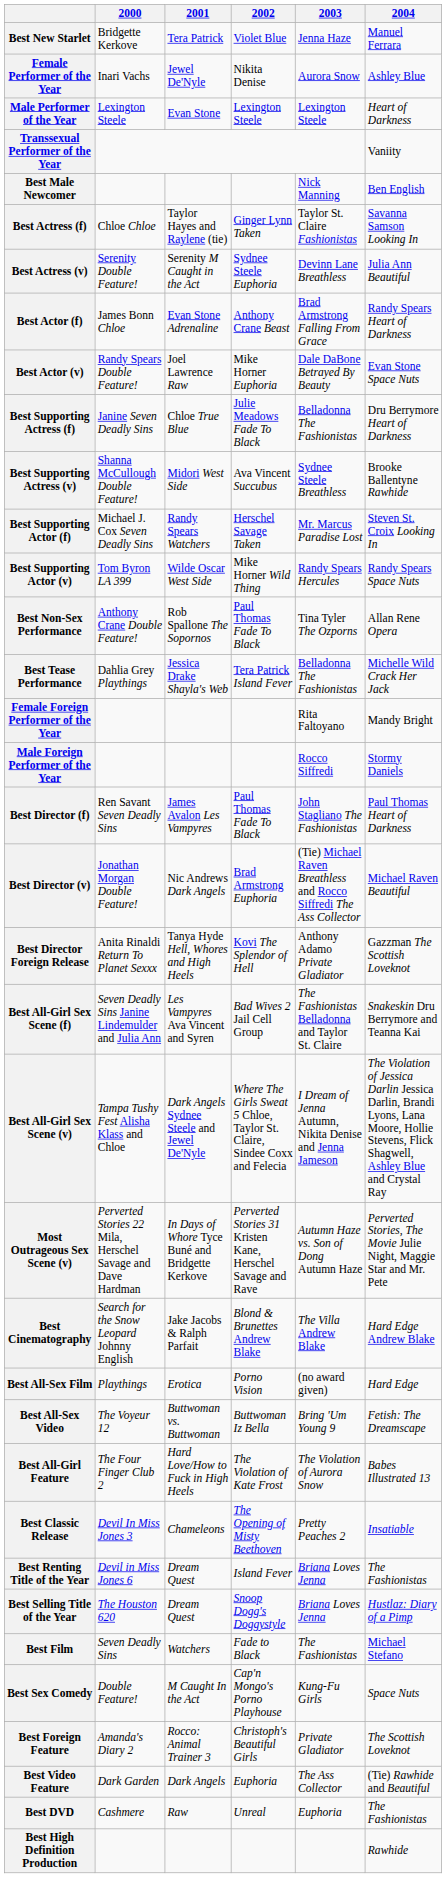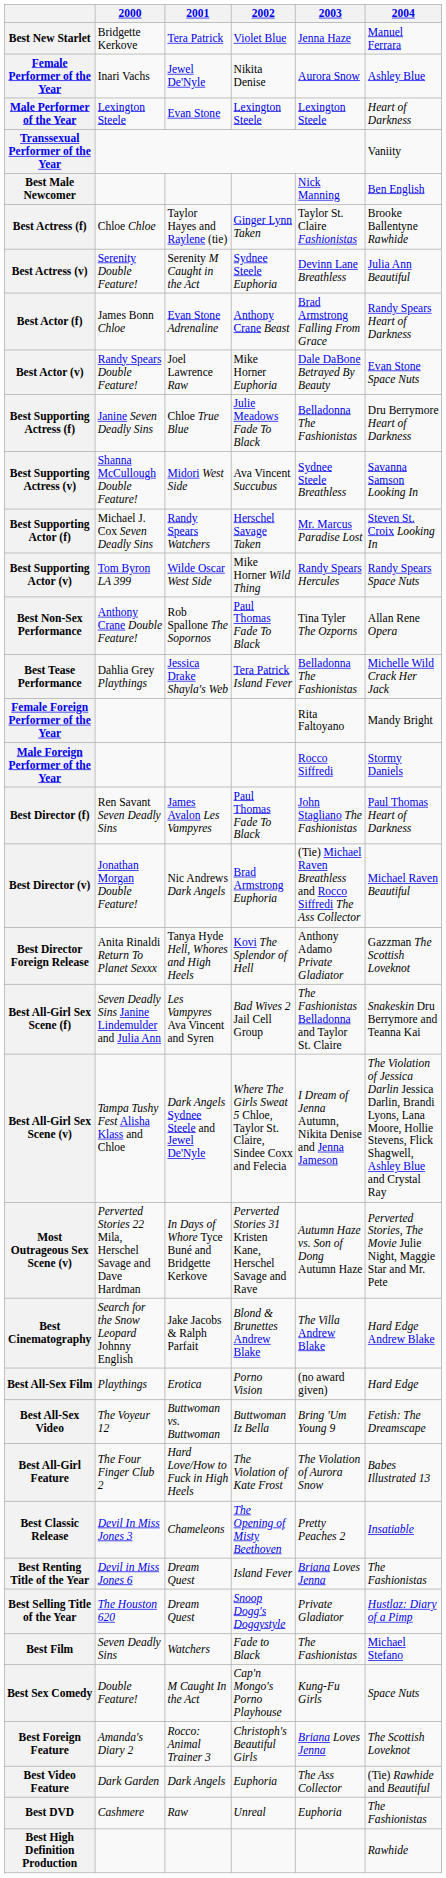(393, 226) Savanna Samson Looking In -> (393, 226) Brooke Ballentyne Rawhide
(393, 480) Brooke Ballentyne Rawhide -> (393, 480) Savanna Samson Looking In
(329, 1611) Briana Loves Jenna -> (321, 1611) Private Gladiator
(321, 1744) Private Gladiator -> (329, 1744) Briana Loves Jenna
